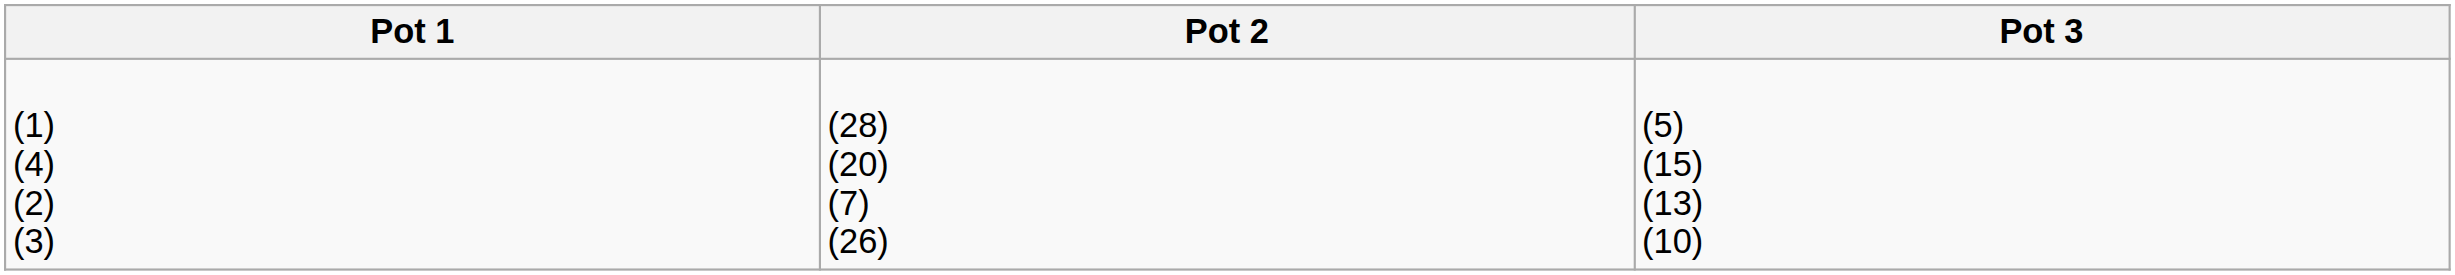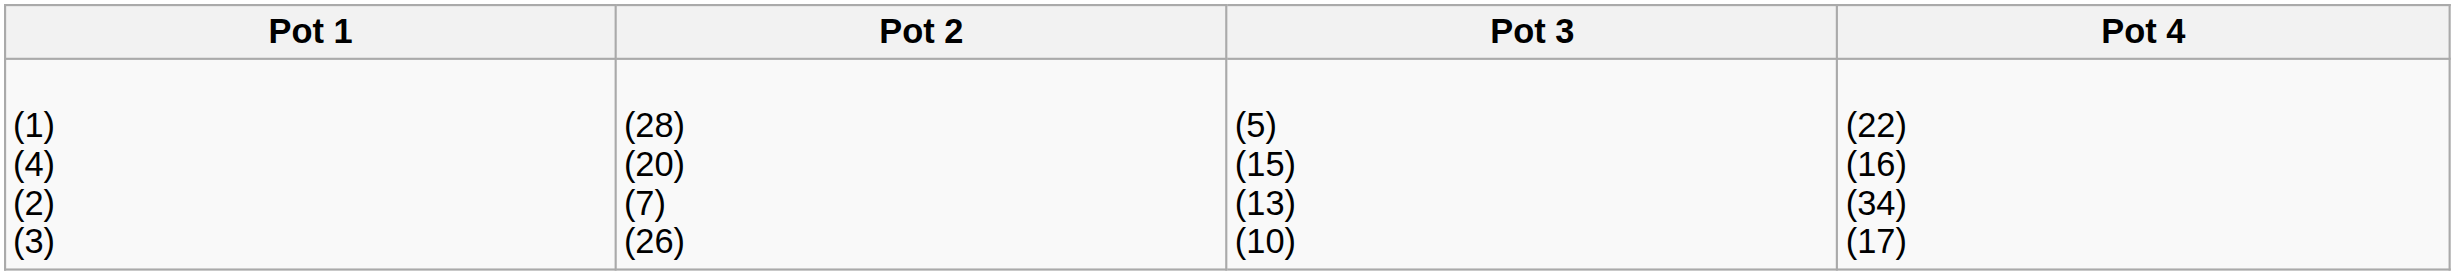+ column: (2143, 31)
